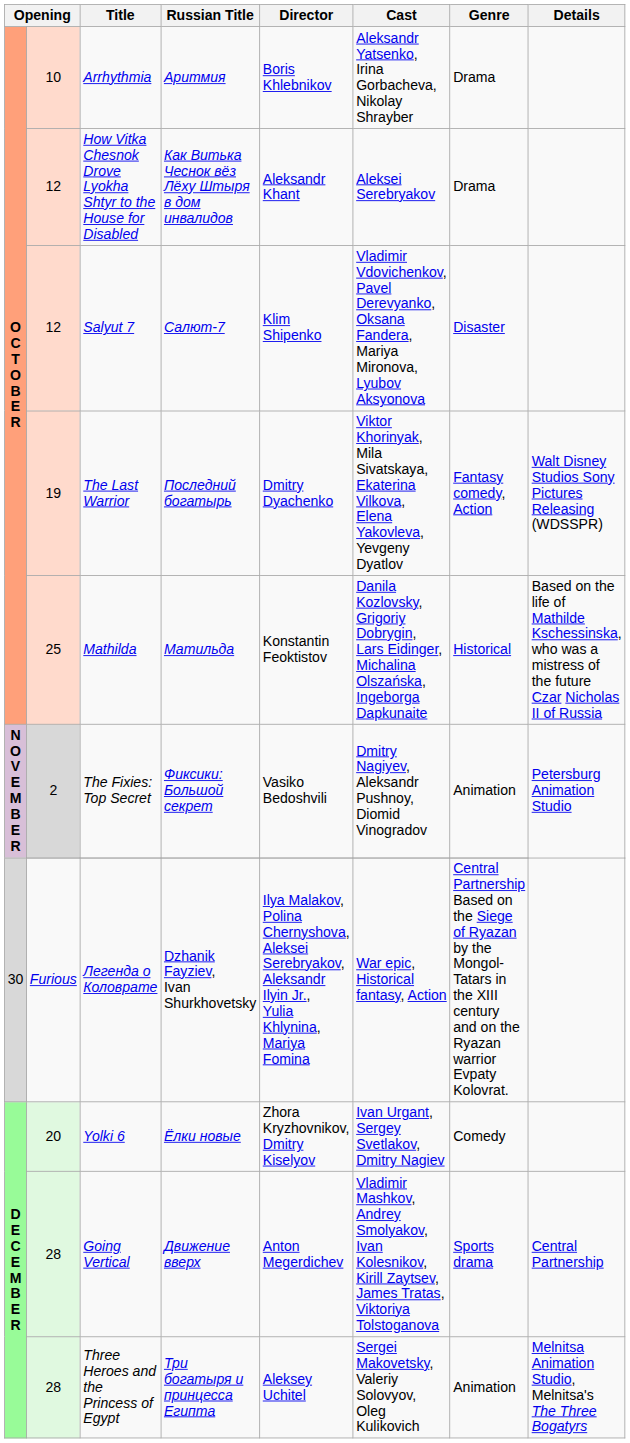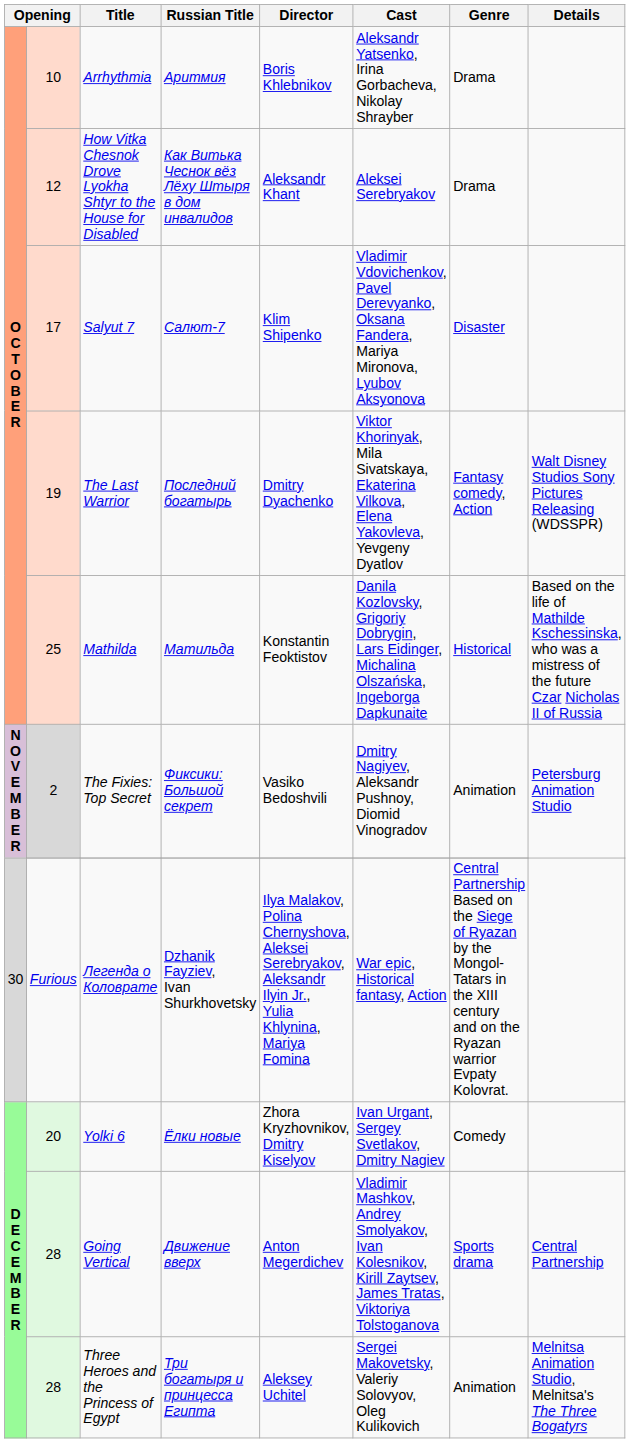(53, 328) 12 -> (53, 328) 17
